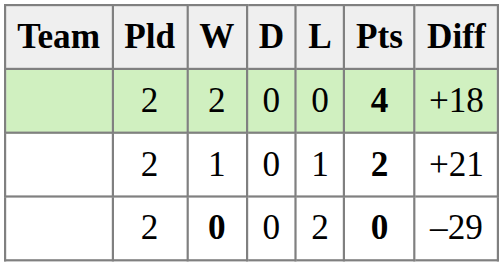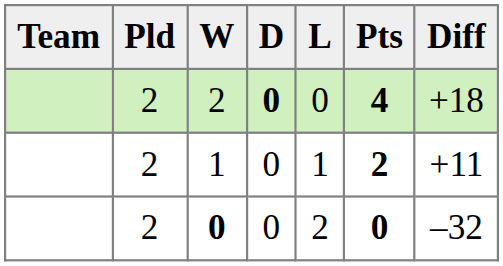(271, 100) normal -> (271, 100) bold
(456, 164) +21 -> (456, 164) +11
(456, 227) –29 -> (456, 227) –32
